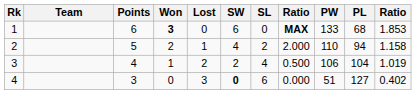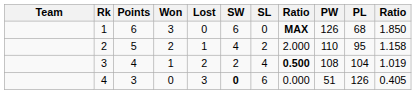columns swapped: (14, 13) <-> (69, 13)
(171, 30) bold -> (171, 30) normal
(329, 30) 133 -> (329, 30) 126
(393, 30) 1.853 -> (393, 30) 1.850
(360, 47) 94 -> (360, 47) 95
(296, 64) normal -> (296, 64) bold
(329, 64) 106 -> (329, 64) 108
(360, 81) 127 -> (360, 81) 126
(393, 81) 0.402 -> (393, 81) 0.405
